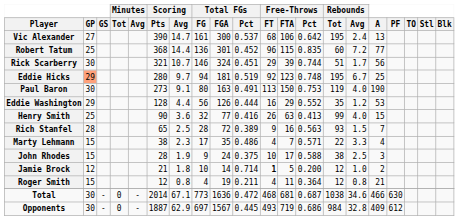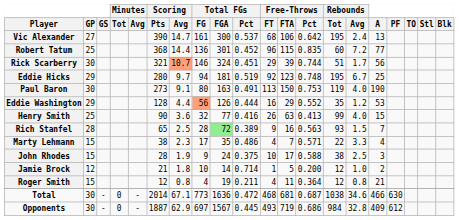(181, 63) no background -> (181, 63) lightsalmon background
(90, 76) lightsalmon background -> (90, 76) no background
(203, 103) no background -> (203, 103) lightsalmon background
(226, 129) no background -> (226, 129) lightgreen background
(274, 169) bold -> (274, 169) normal
